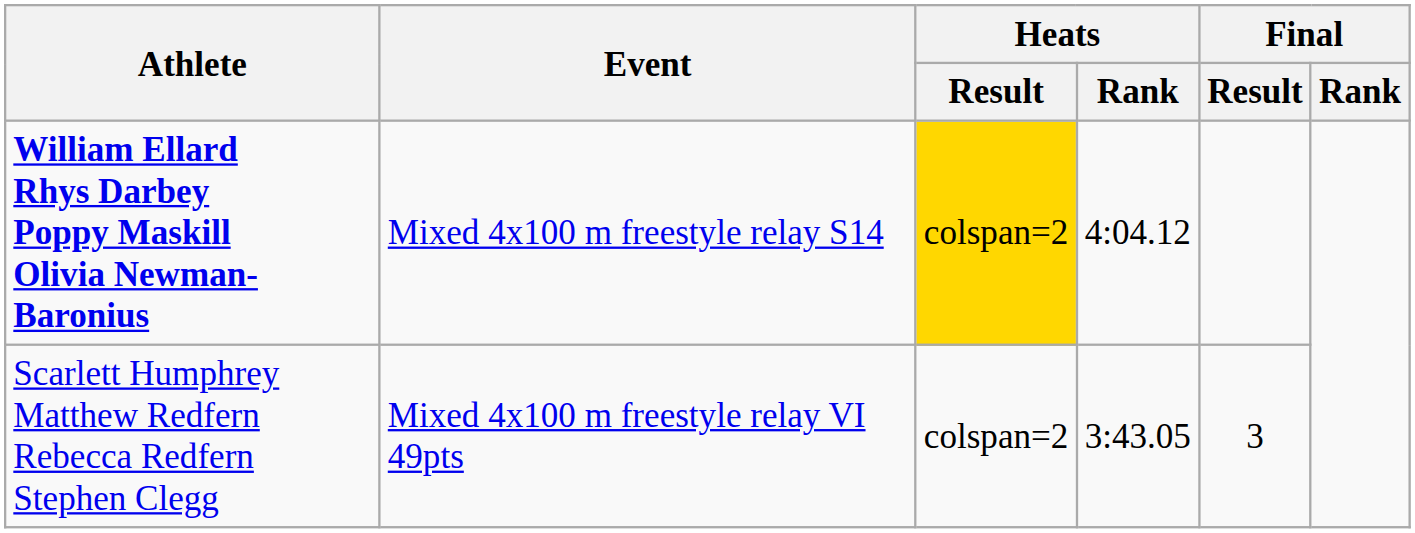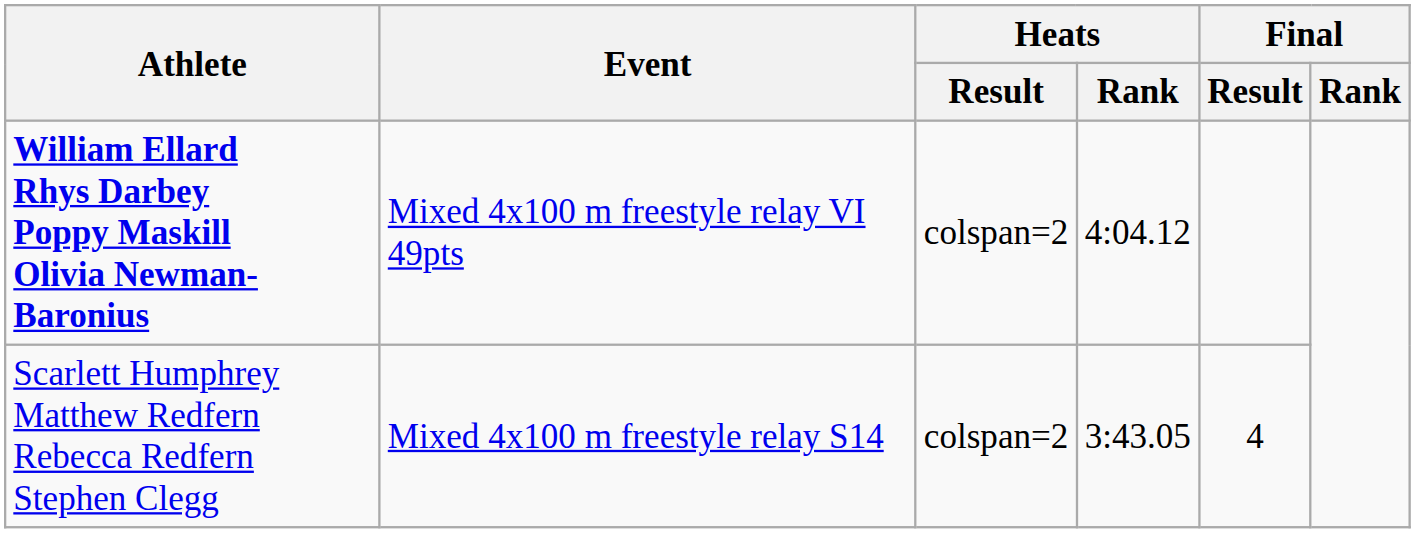(636, 232) Mixed 4x100 m freestyle relay S14 -> (627, 232) Mixed 4x100 m freestyle relay VI 49pts
(996, 232) gold background -> (996, 232) no background
(627, 436) Mixed 4x100 m freestyle relay VI 49pts -> (636, 436) Mixed 4x100 m freestyle relay S14
(1255, 436) 3 -> (1255, 436) 4
